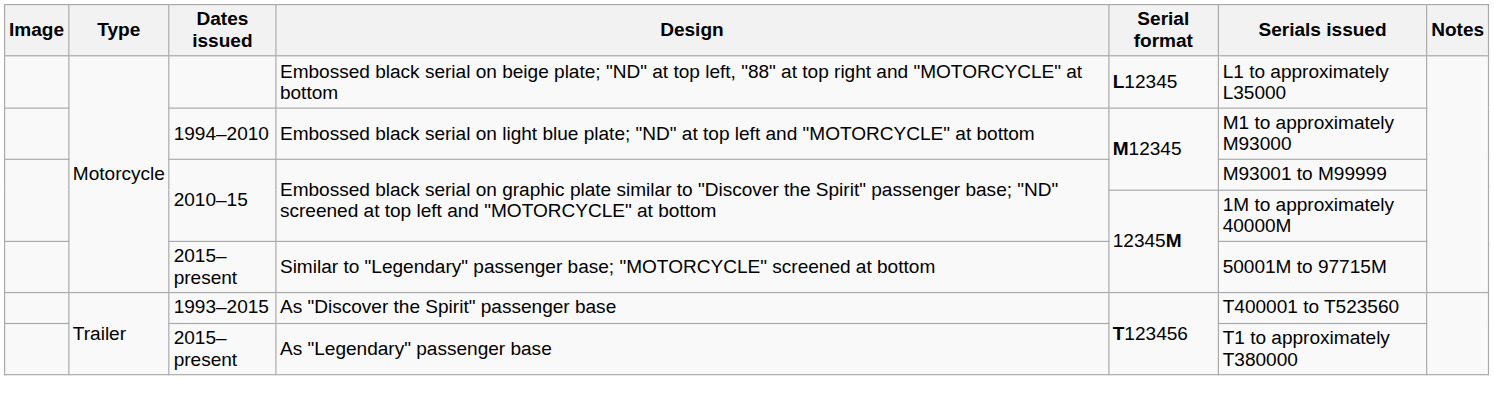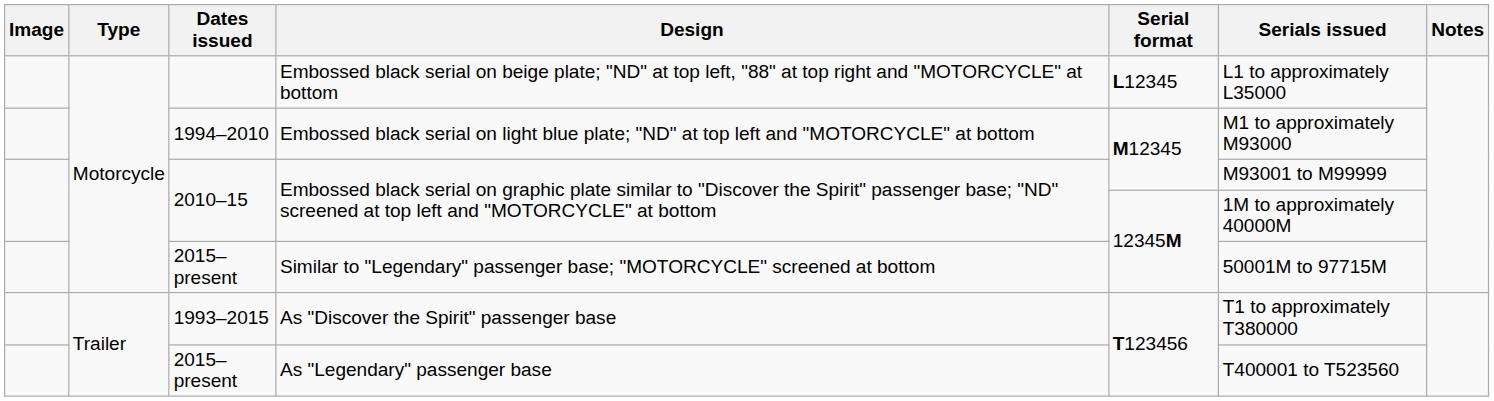(1311, 307) T400001 to T523560 -> (1306, 318) T1 to approximately T380000
(1306, 348) T1 to approximately T380000 -> (1311, 370) T400001 to T523560
